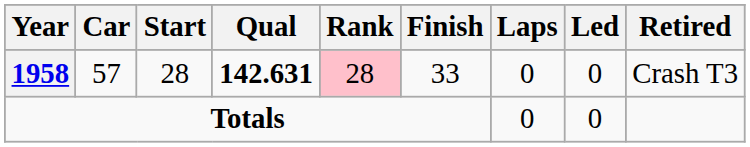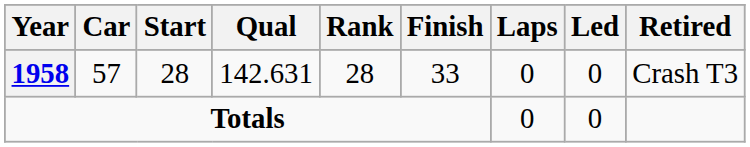(266, 73) bold -> (266, 73) normal
(360, 73) pink background -> (360, 73) no background
